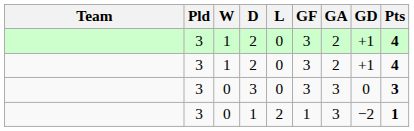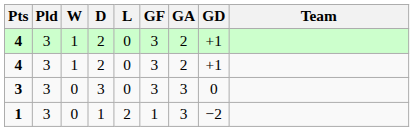columns swapped: (94, 16) <-> (395, 16)
